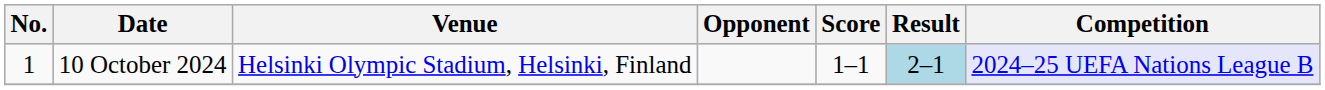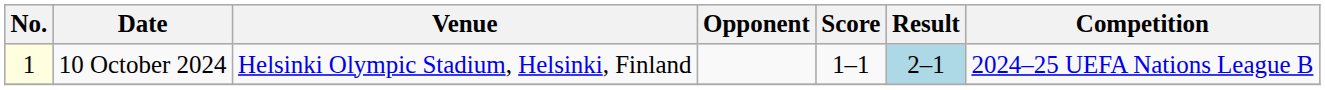(29, 63) no background -> (29, 63) lightyellow background
(1142, 63) lavender background -> (1142, 63) no background
